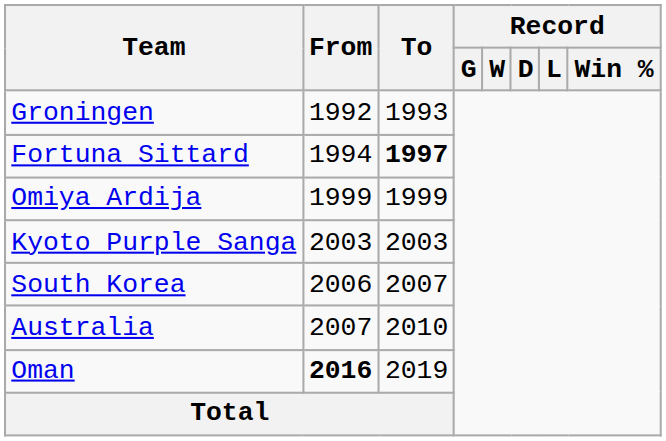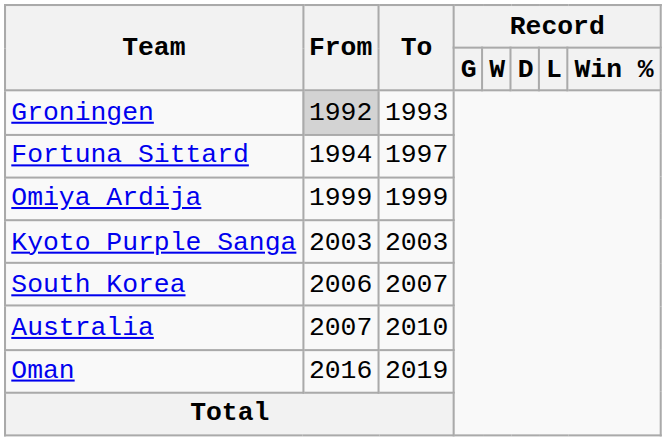(341, 113) no background -> (341, 113) lightgrey background
(417, 156) bold -> (417, 156) normal
(341, 371) bold -> (341, 371) normal
